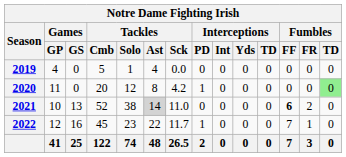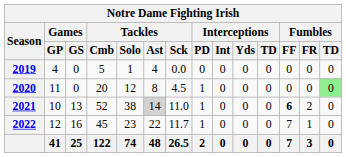(179, 87) 4.2 -> (179, 87) 4.5
(202, 106) 0 -> (202, 106) 1
